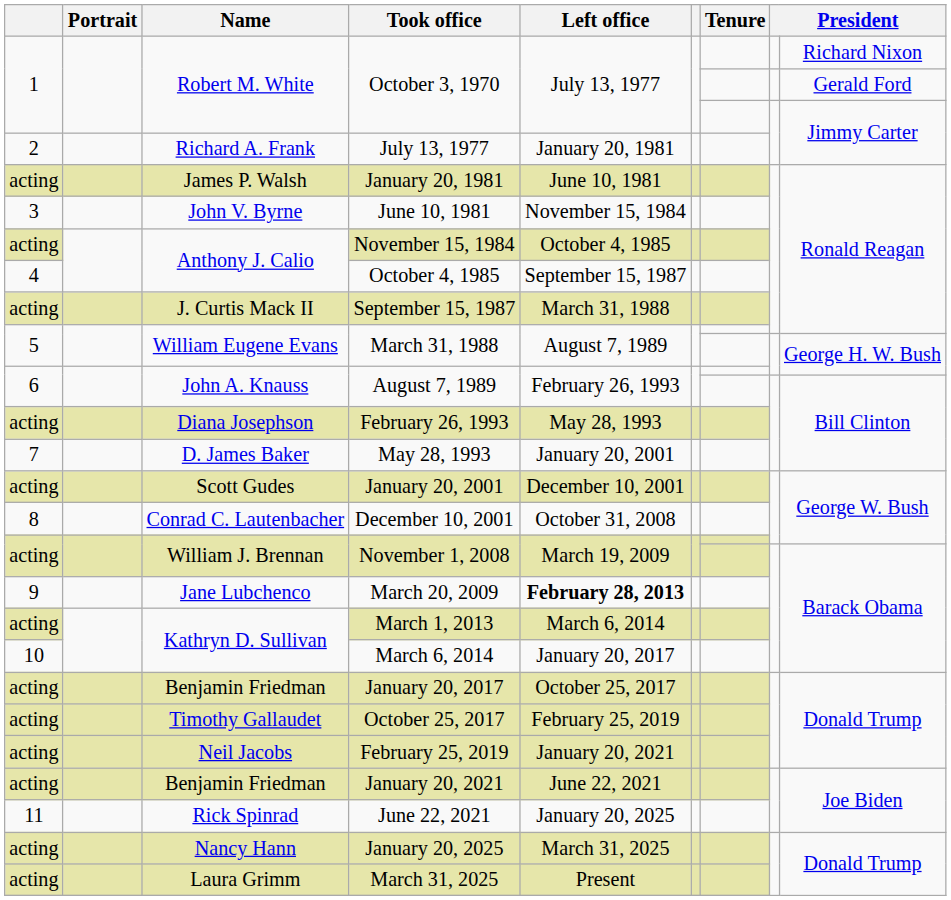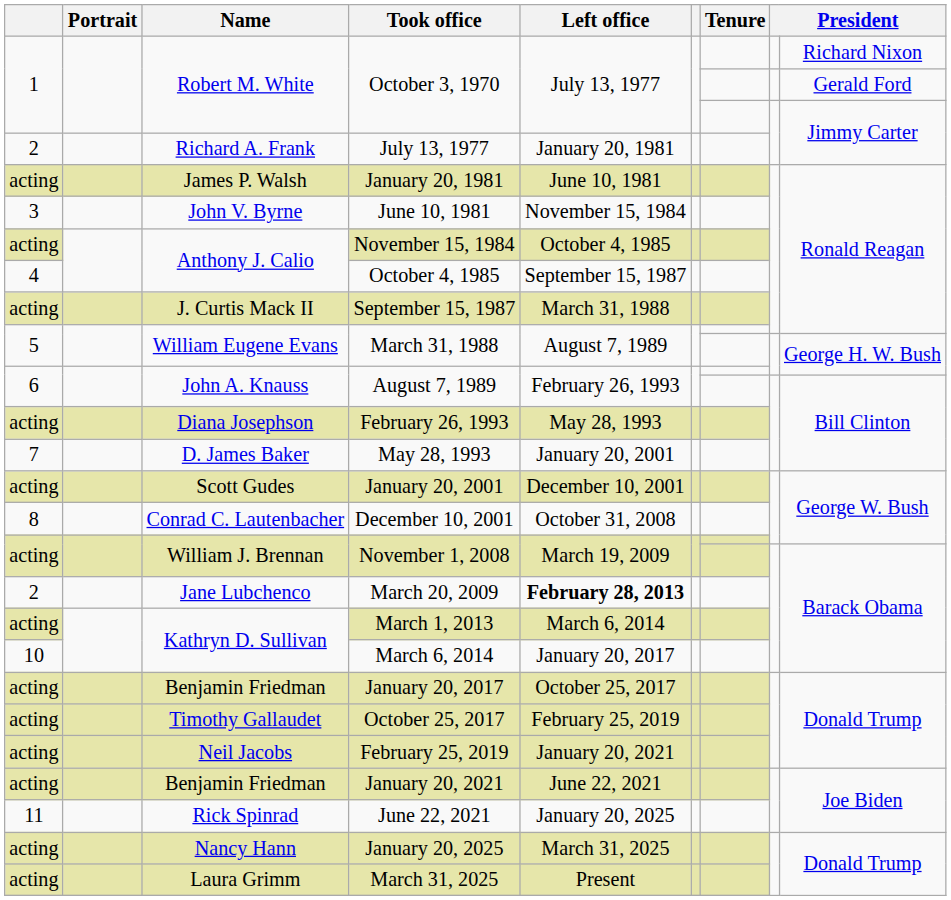(34, 591) 9 -> (34, 591) 2
